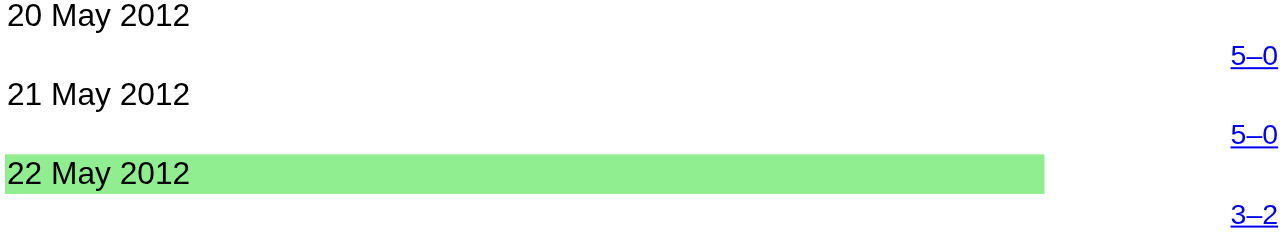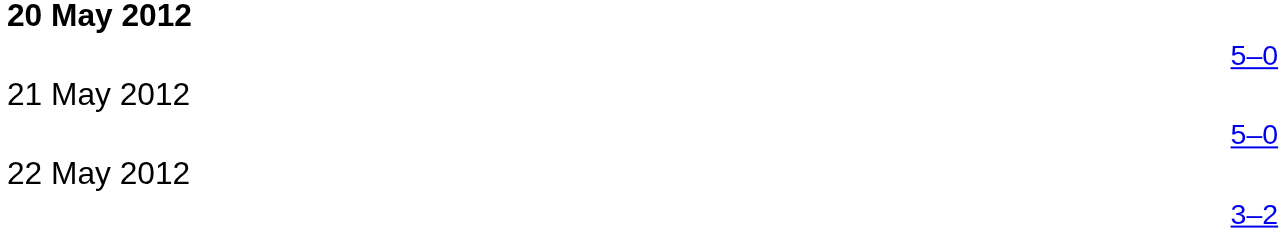(99, 15) normal -> (99, 15) bold
(99, 173) lightgreen background -> (99, 173) no background
